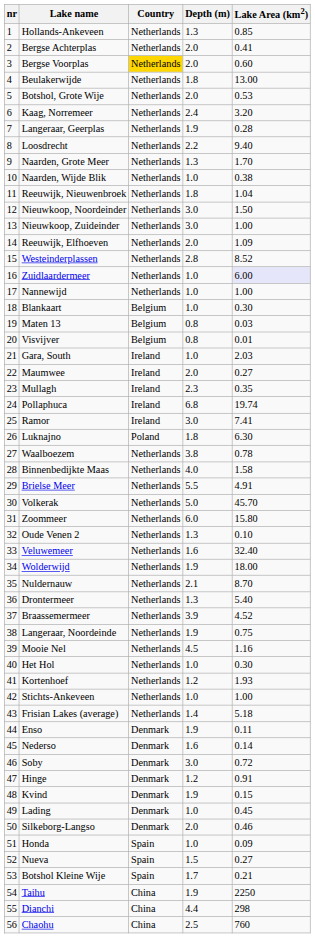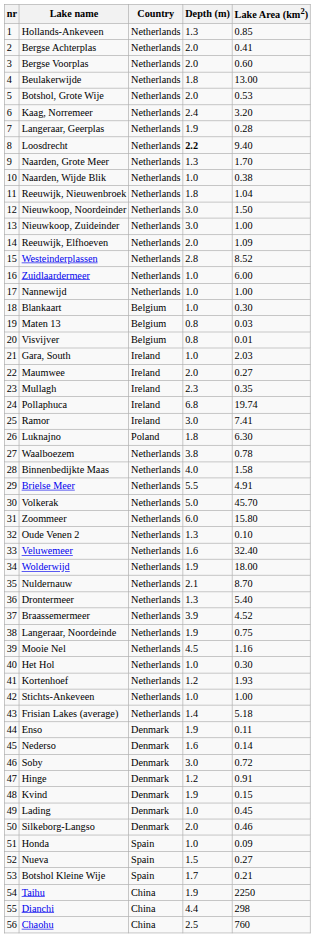(156, 64) gold background -> (156, 64) no background
(192, 145) normal -> (192, 145) bold
(244, 275) lavender background -> (244, 275) no background
